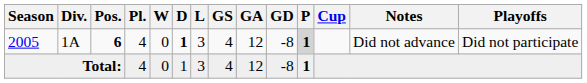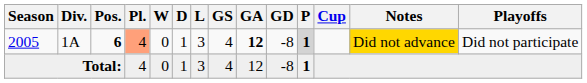(142, 41) no background -> (142, 41) lightsalmon background
(184, 41) bold -> (184, 41) normal
(255, 41) normal -> (255, 41) bold
(404, 41) no background -> (404, 41) gold background
